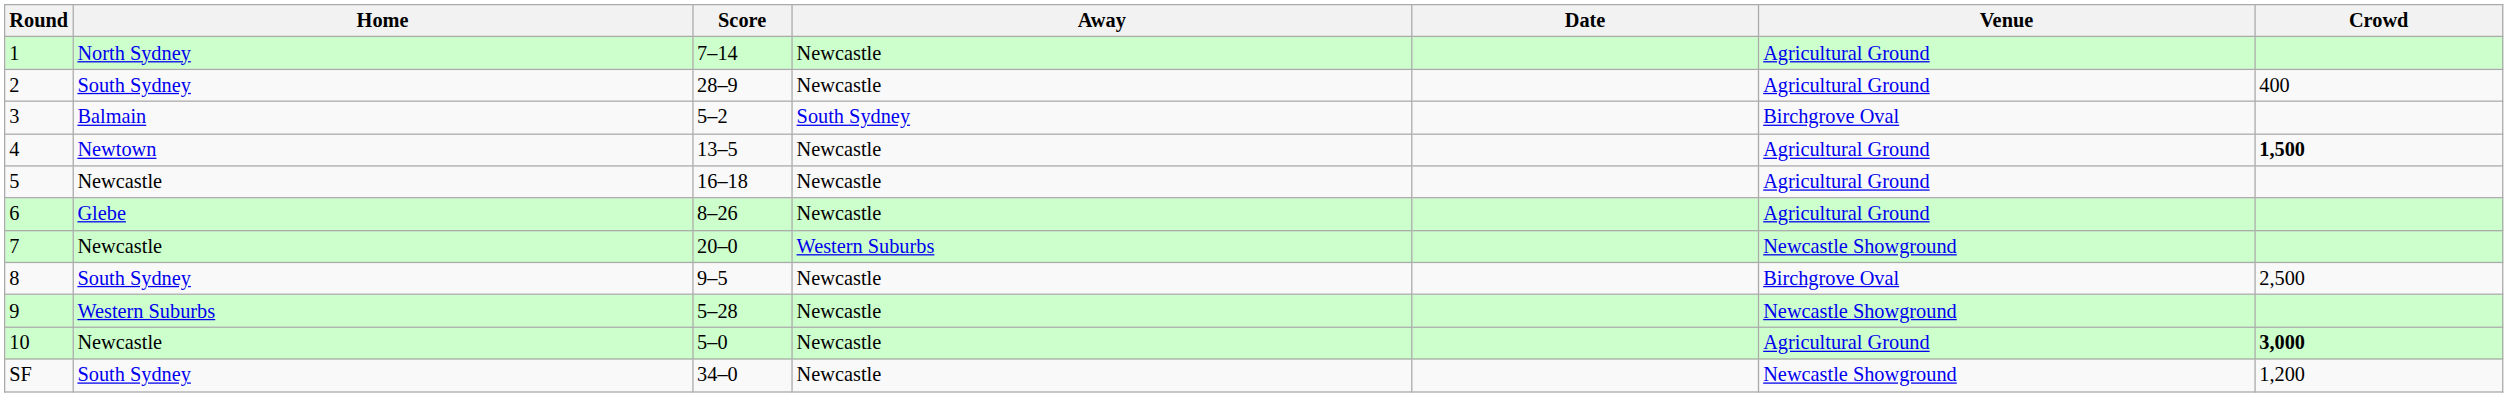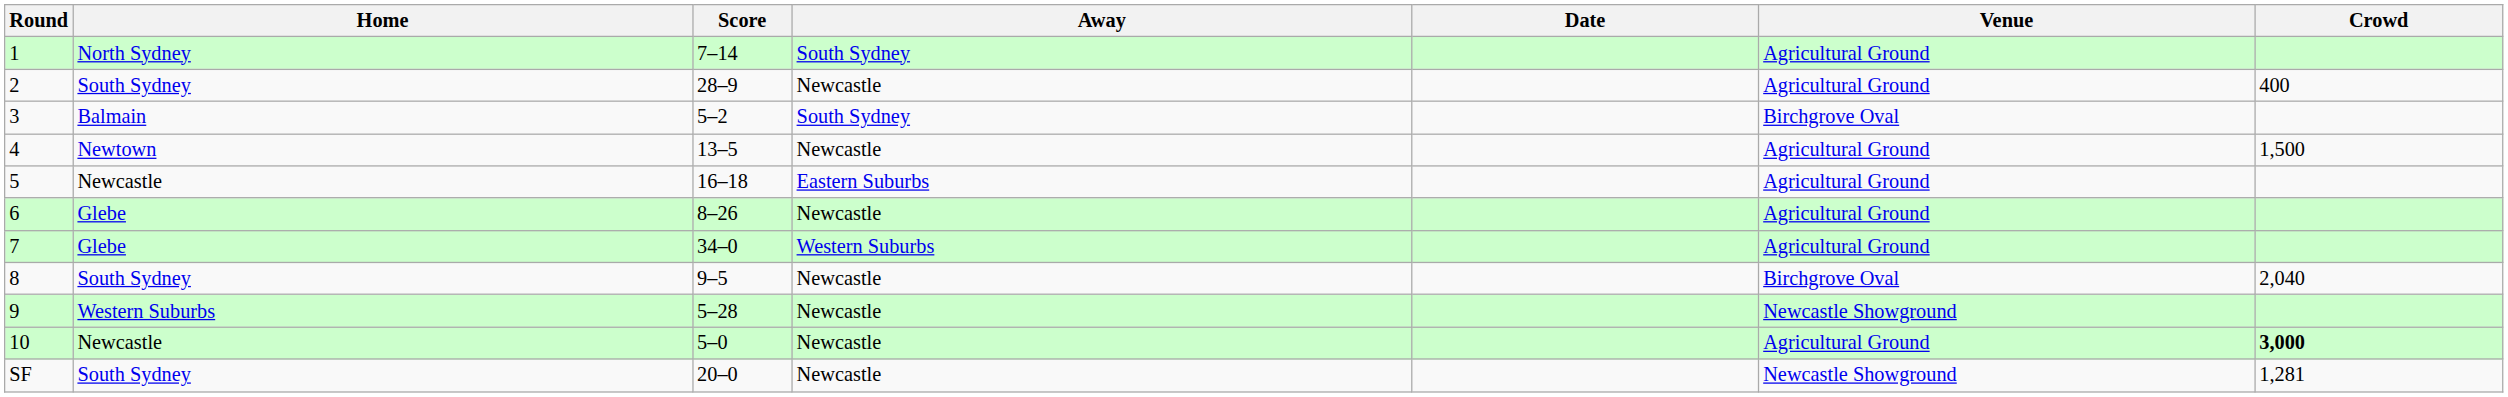(839, 52) Newcastle -> (853, 52) South Sydney
(2282, 149) bold -> (2282, 149) normal
(839, 181) Newcastle -> (863, 181) Eastern Suburbs
(120, 246) Newcastle -> (102, 246) Glebe
(717, 246) 20–0 -> (717, 246) 34–0
(1860, 246) Newcastle Showground -> (1846, 246) Agricultural Ground
(2282, 278) 2,500 -> (2282, 278) 2,040
(717, 375) 34–0 -> (717, 375) 20–0
(2282, 375) 1,200 -> (2282, 375) 1,281
